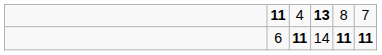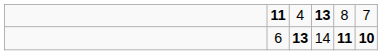(300, 38) 11 -> (300, 38) 13
(365, 38) 11 -> (367, 38) 10
